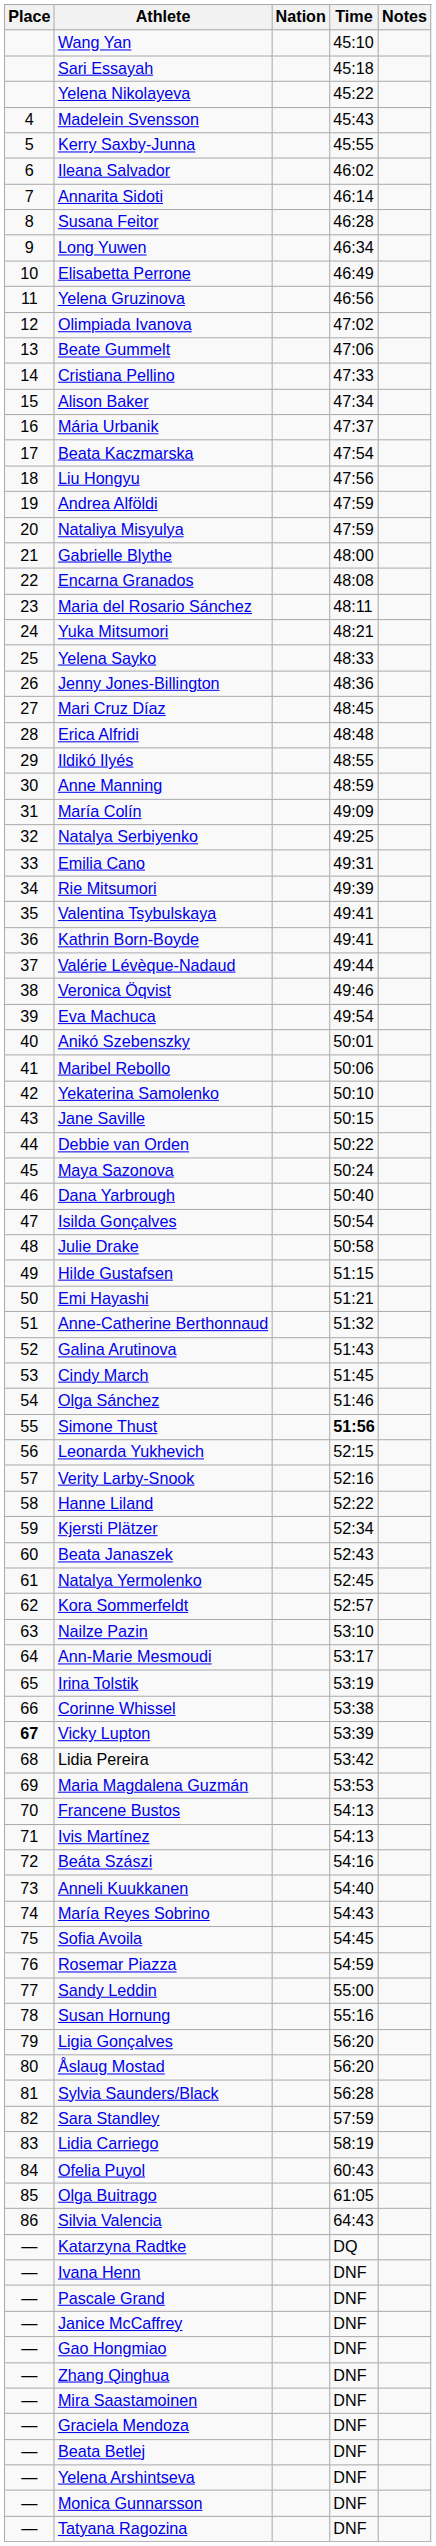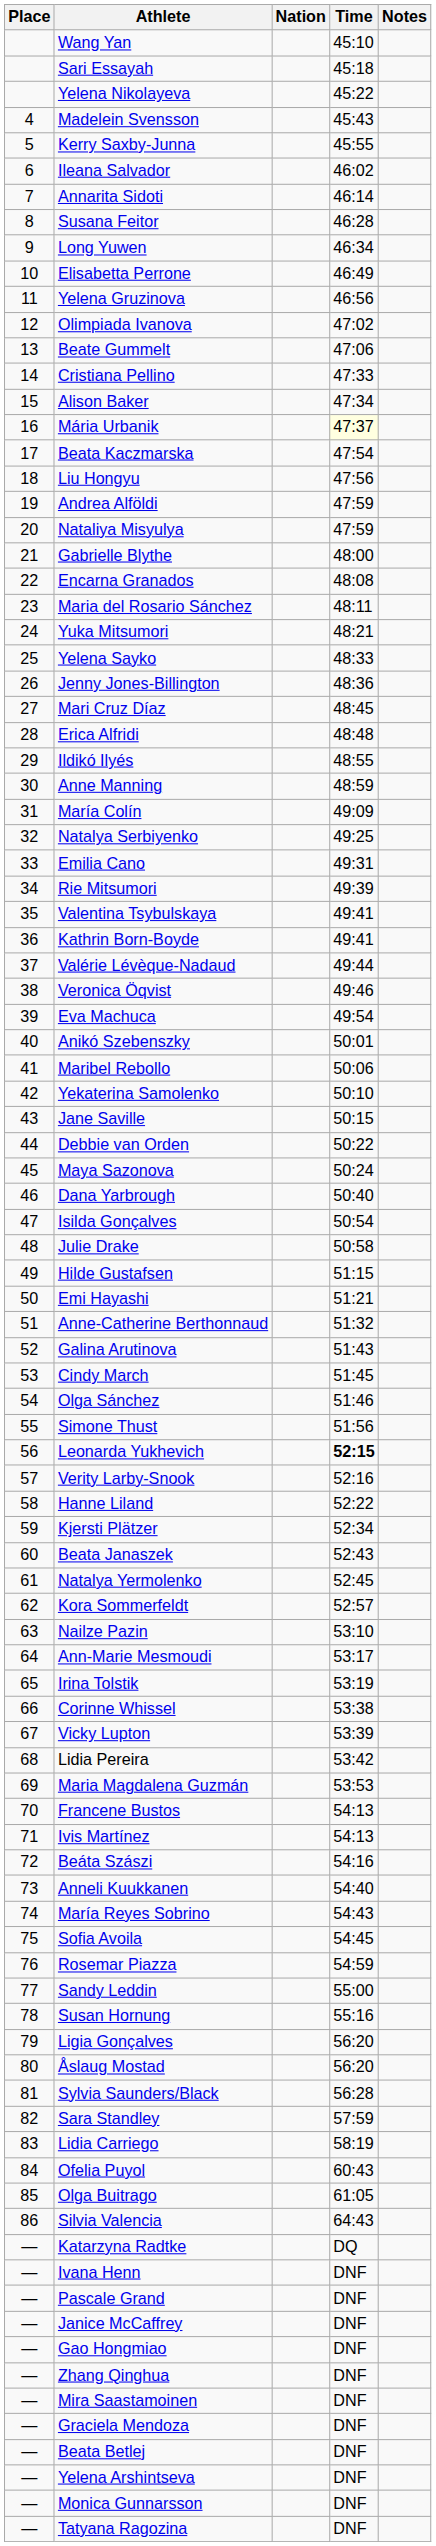(354, 427) no background -> (354, 427) lightyellow background
(354, 1426) bold -> (354, 1426) normal
(354, 1452) normal -> (354, 1452) bold
(29, 1734) bold -> (29, 1734) normal
